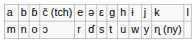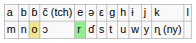(35, 30) no background -> (35, 30) khaki background
(79, 30) no background -> (79, 30) lightgreen background
